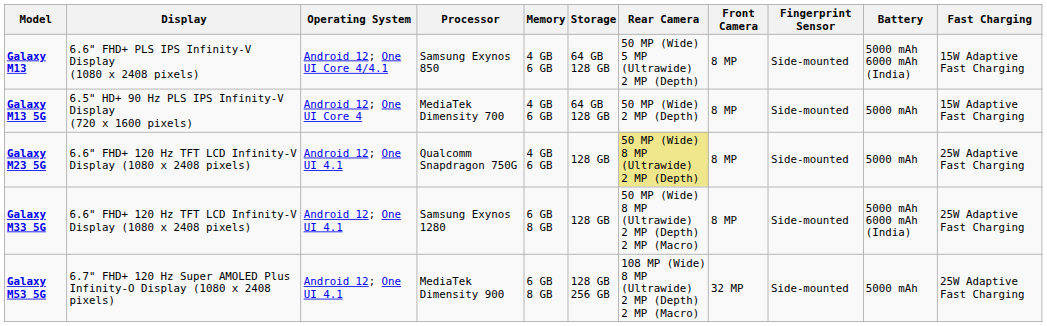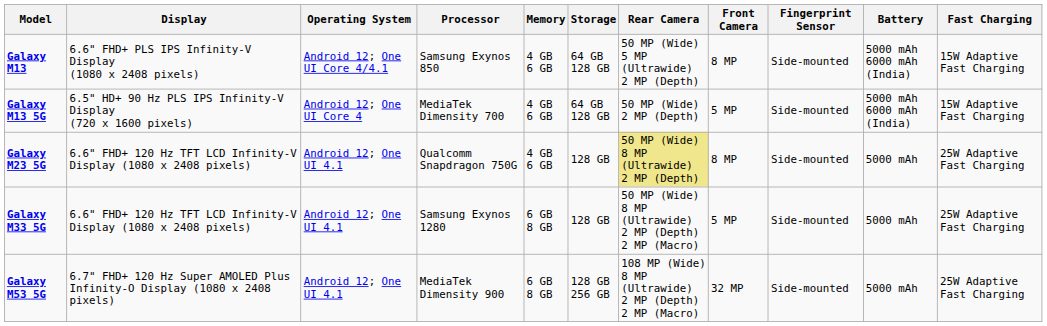(724, 111) 8 MP -> (724, 111) 5 MP
(892, 111) 5000 mAh -> (892, 111) 5000 mAh 6000 mAh (India)
(724, 221) 8 MP -> (724, 221) 5 MP
(892, 221) 5000 mAh 6000 mAh (India) -> (892, 221) 5000 mAh
